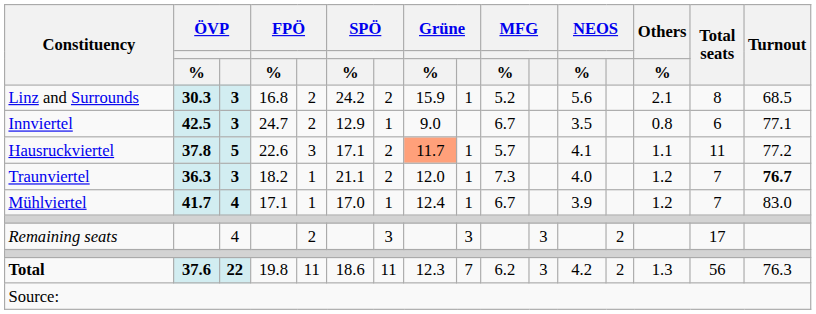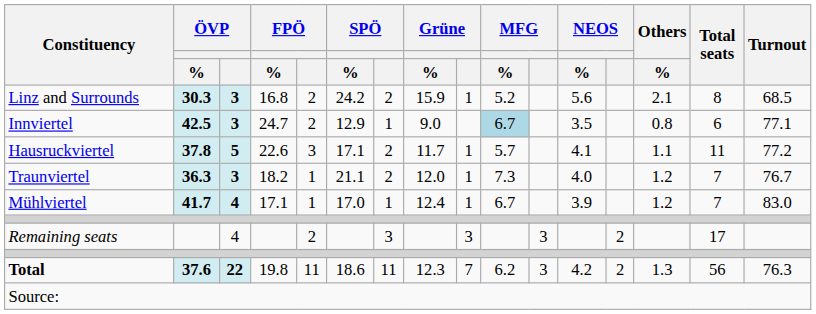(505, 124) no background -> (505, 124) lightblue background
(430, 150) lightsalmon background -> (430, 150) no background
(777, 176) bold -> (777, 176) normal
